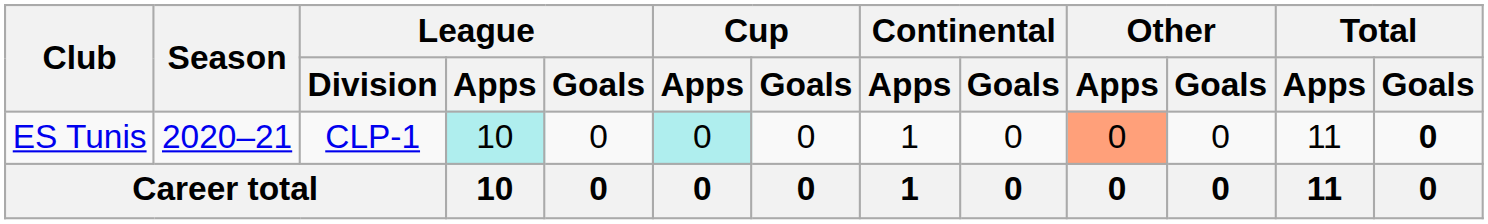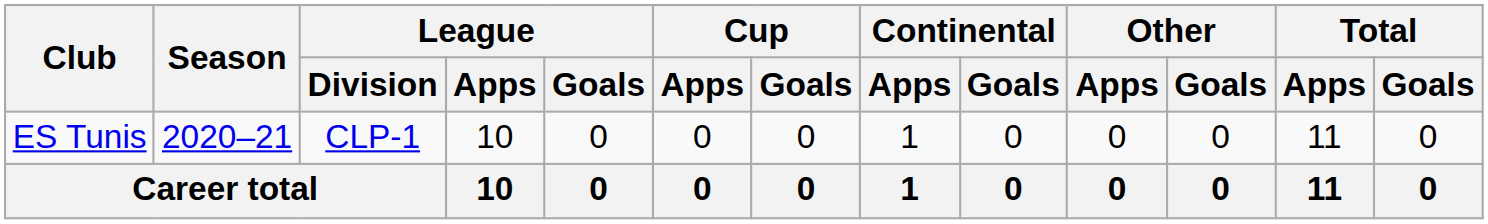(495, 137) paleturquoise background -> (495, 137) no background
(702, 137) paleturquoise background -> (702, 137) no background
(1117, 137) lightsalmon background -> (1117, 137) no background
(1428, 137) bold -> (1428, 137) normal
